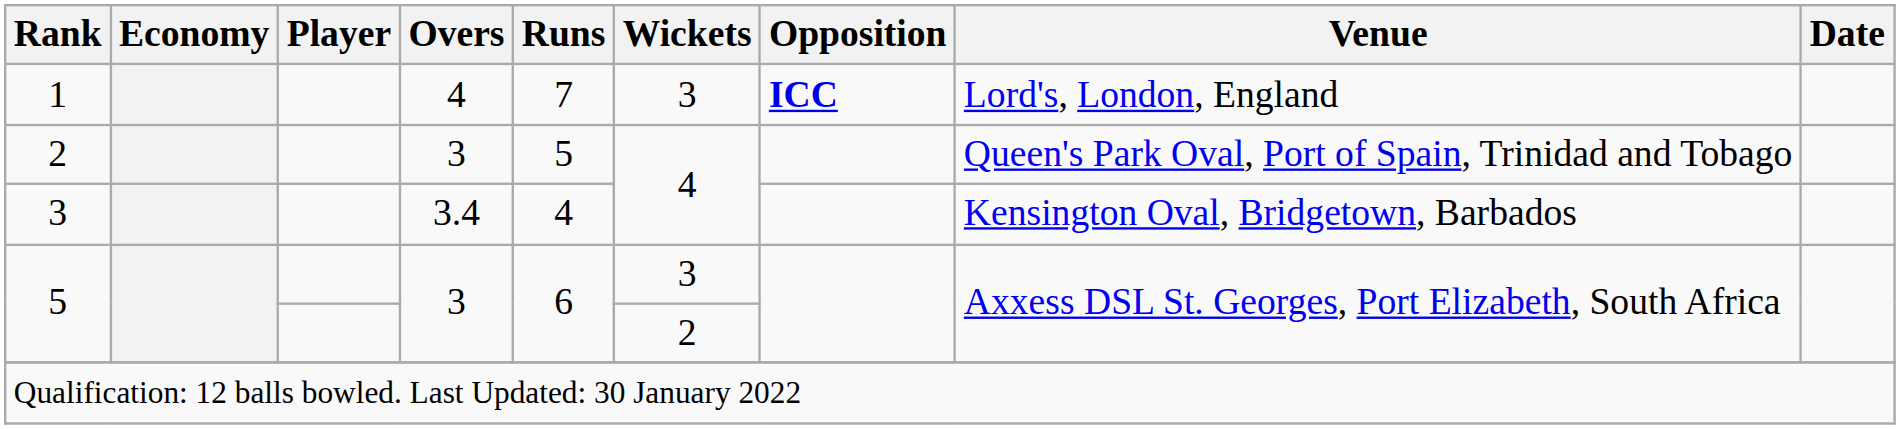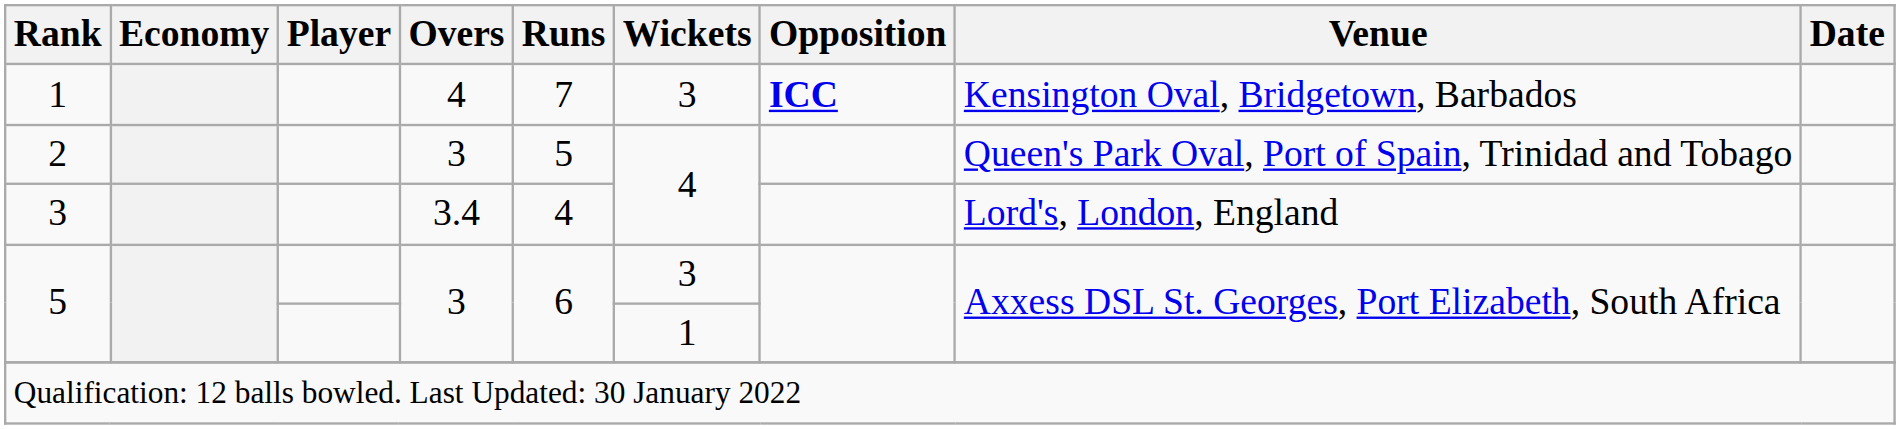(1151, 93) Lord's, London, England -> (1270, 93) Kensington Oval, Bridgetown, Barbados
(1270, 213) Kensington Oval, Bridgetown, Barbados -> (1151, 213) Lord's, London, England
(687, 332) 2 -> (687, 332) 1
